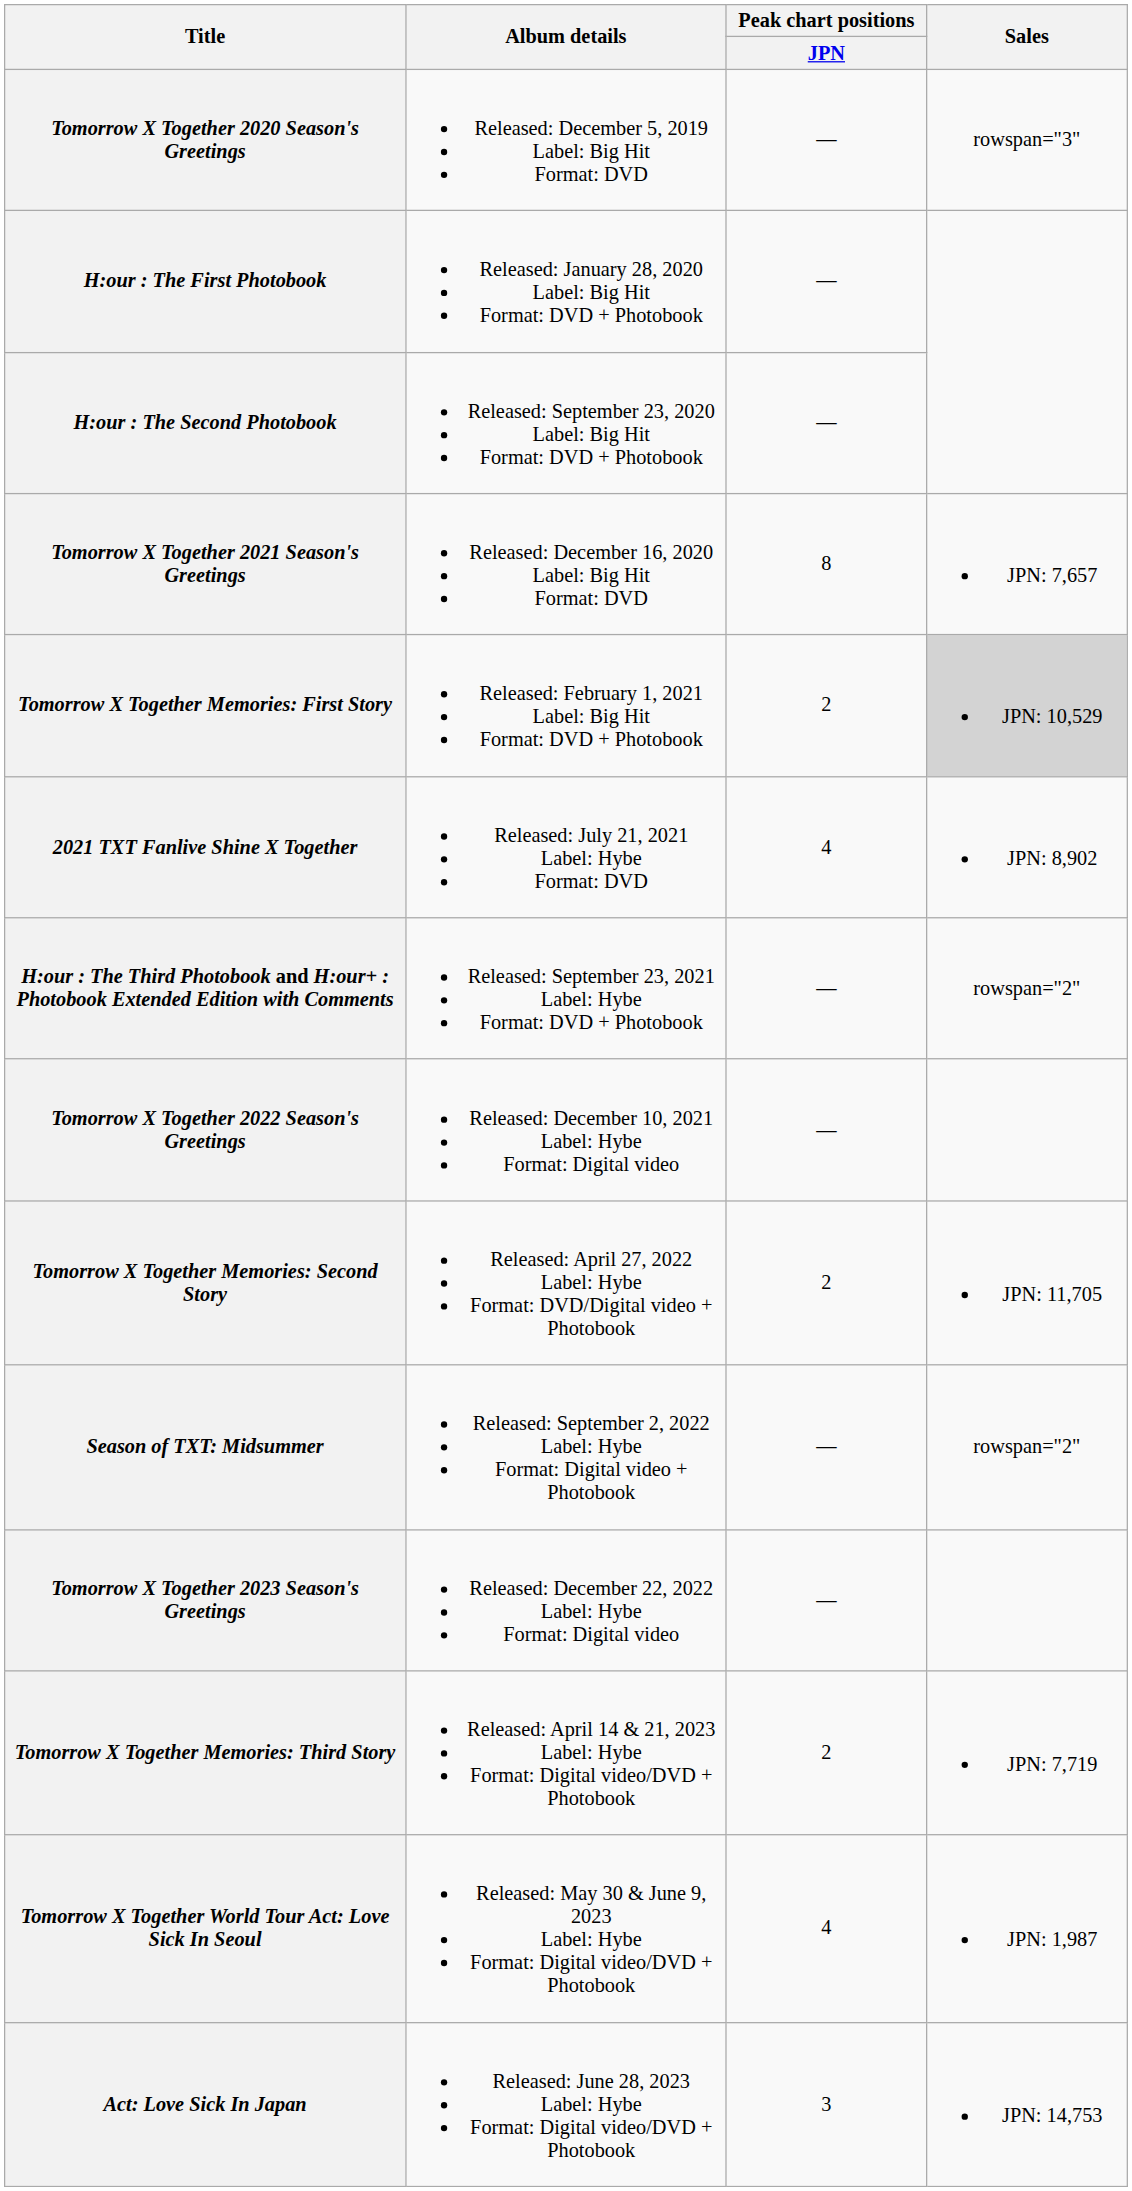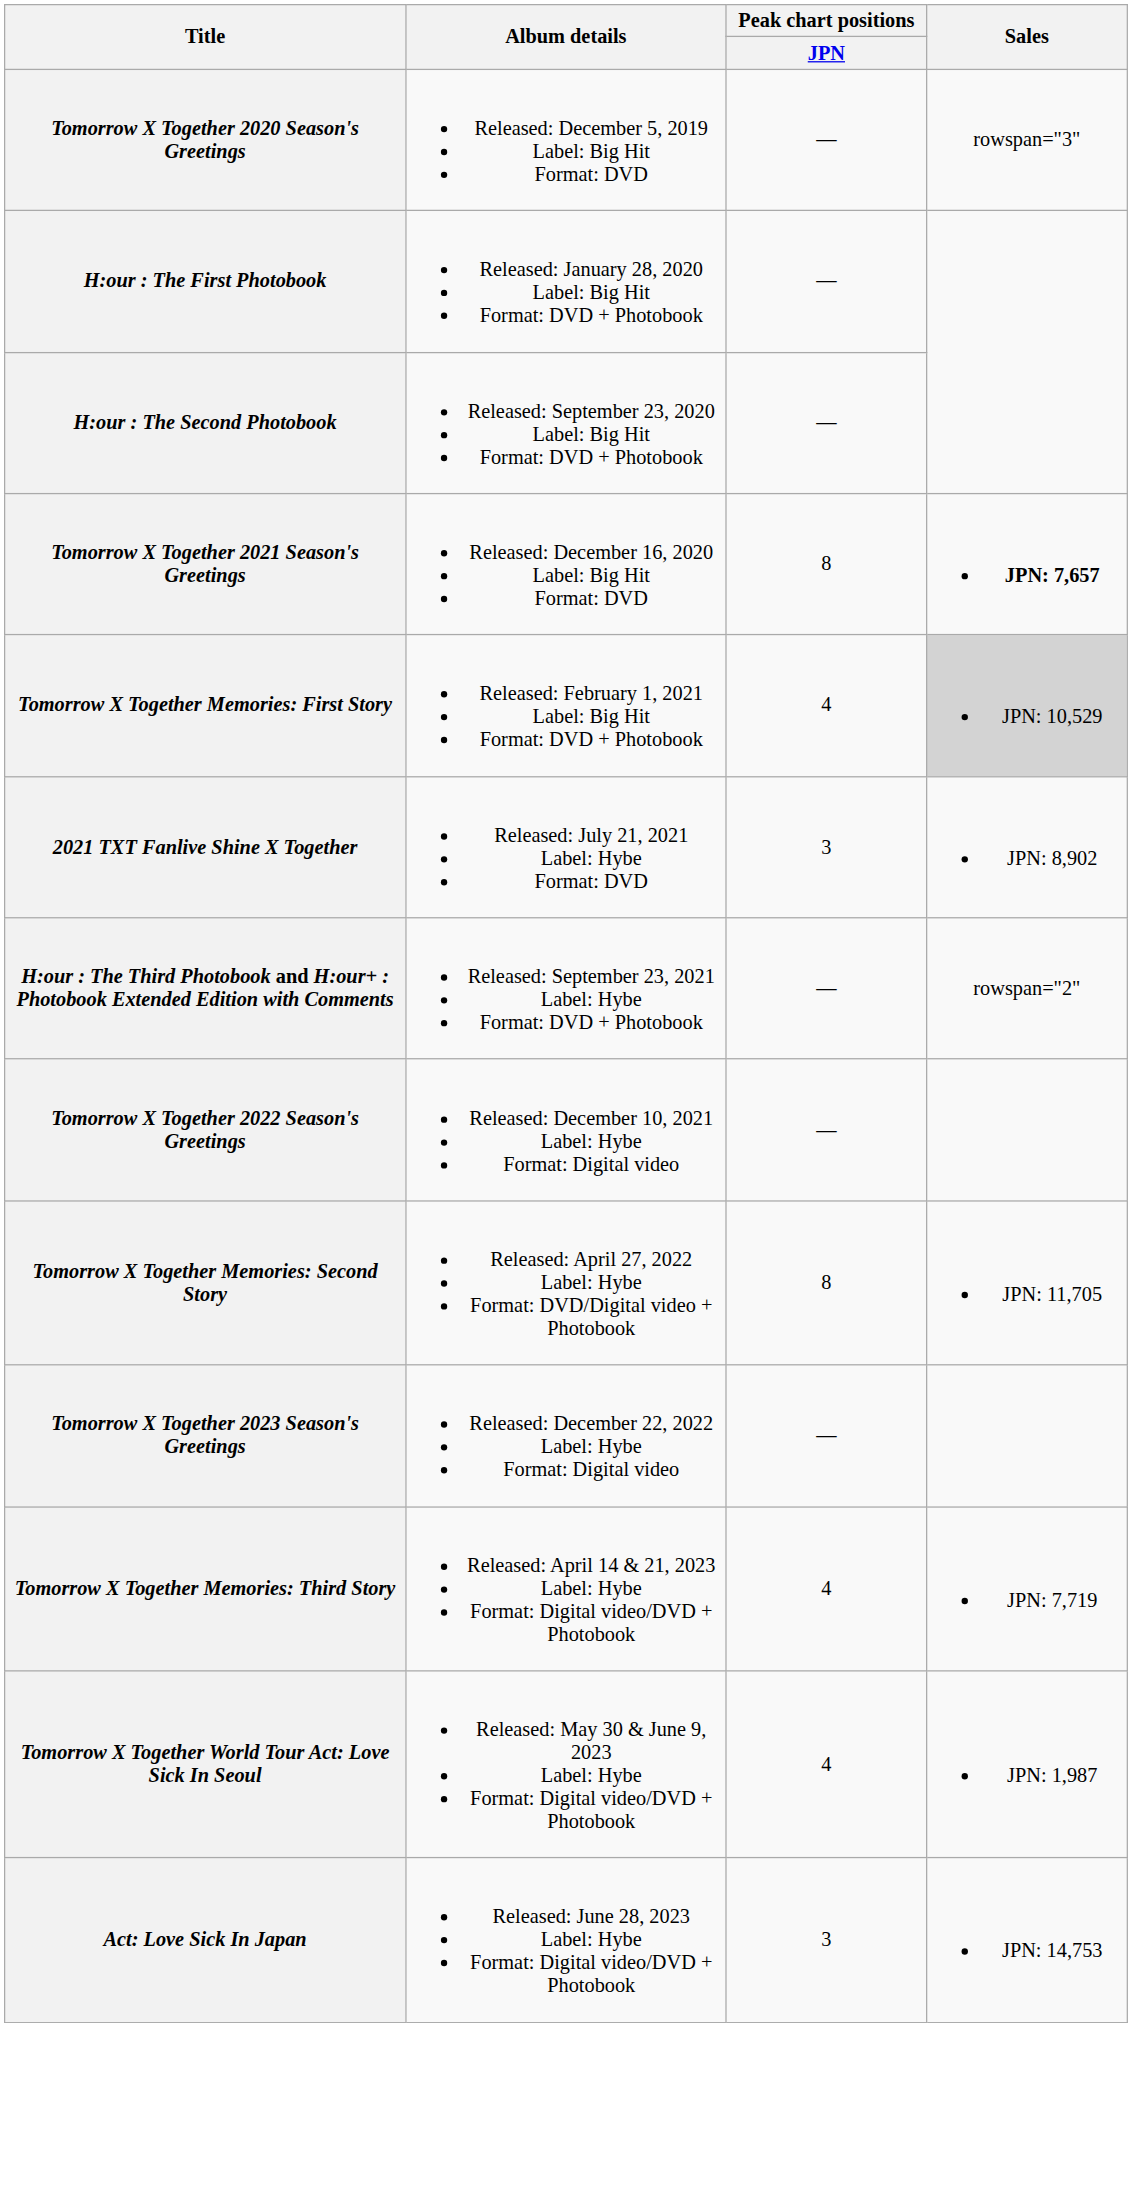(1027, 576) normal -> (1027, 576) bold
(826, 705) 2 -> (826, 705) 4
(826, 846) 4 -> (826, 846) 3
(826, 1282) 2 -> (826, 1282) 8
- row: (205, 1446)
(826, 1752) 2 -> (826, 1588) 4
